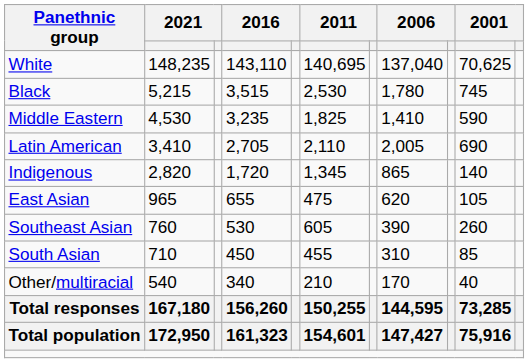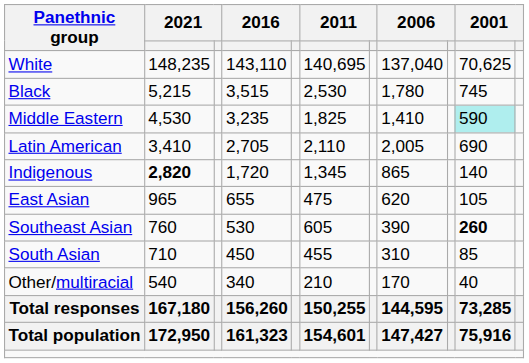(473, 118) no background -> (473, 118) paleturquoise background
(170, 173) normal -> (170, 173) bold
(473, 227) normal -> (473, 227) bold
